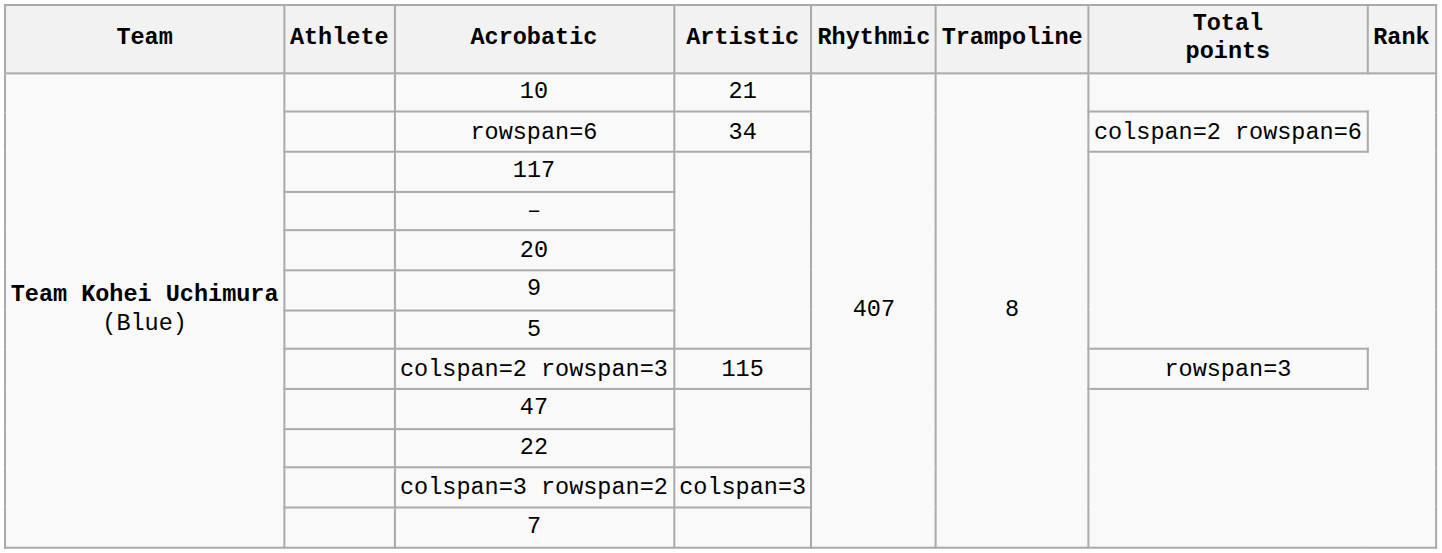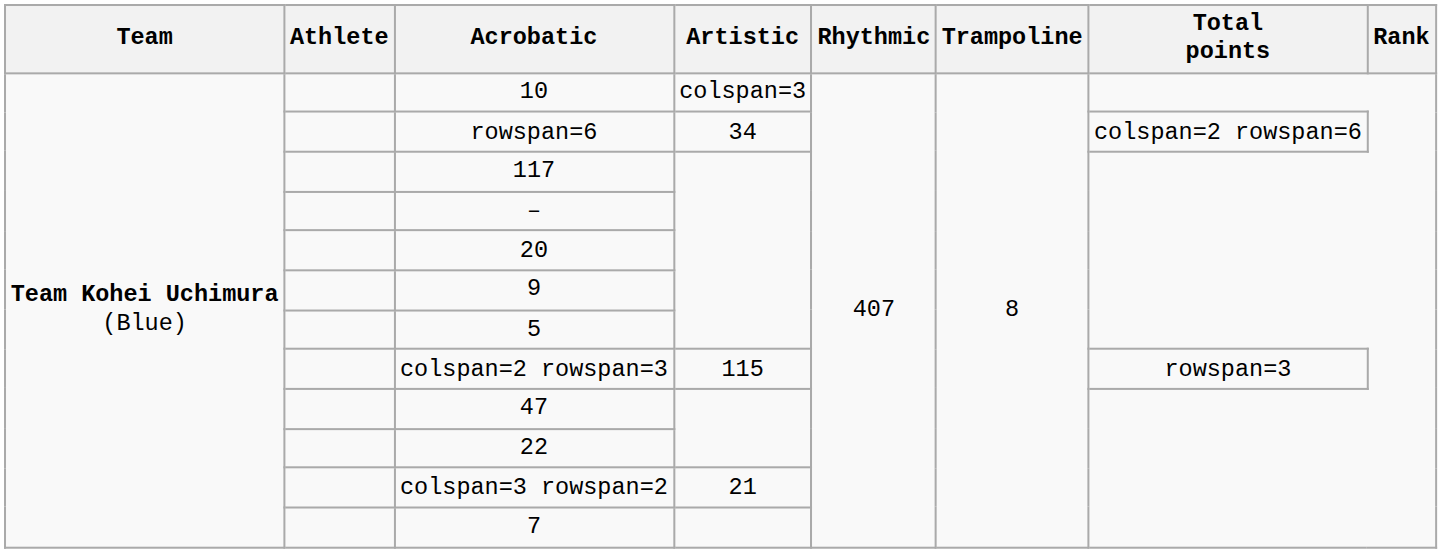(743, 92) 21 -> (743, 92) colspan=3
(743, 487) colspan=3 -> (743, 487) 21
